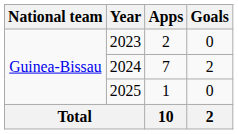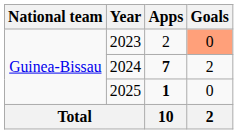(210, 41) no background -> (210, 41) lightsalmon background
(166, 66) normal -> (166, 66) bold
(166, 91) normal -> (166, 91) bold
